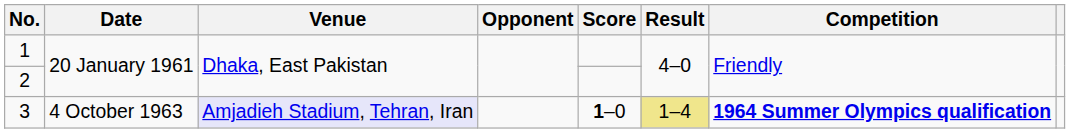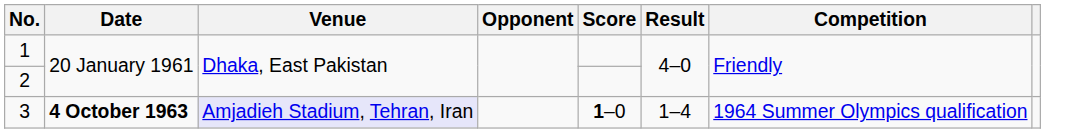(116, 111) normal -> (119, 111) bold
(675, 111) khaki background -> (675, 111) no background
(882, 111) bold -> (870, 111) normal
